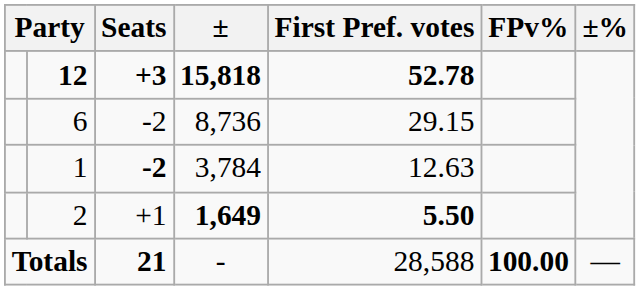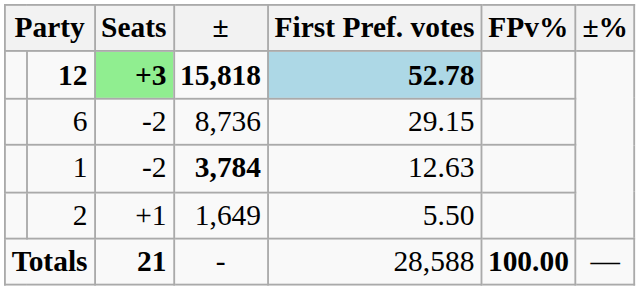(151, 74) no background -> (151, 74) lightgreen background
(441, 74) no background -> (441, 74) lightblue background
(154, 167) bold -> (154, 167) normal
(228, 167) normal -> (228, 167) bold
(228, 214) bold -> (228, 214) normal
(449, 214) bold -> (449, 214) normal
